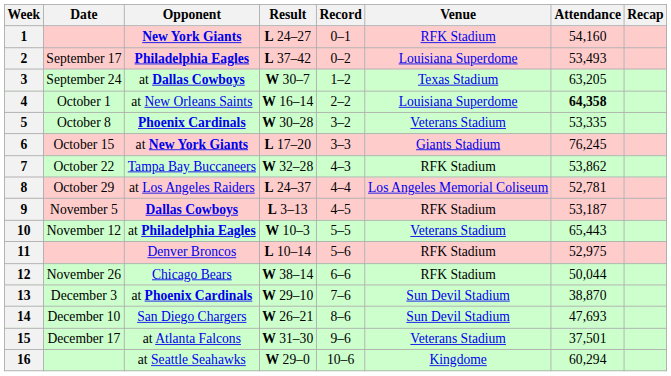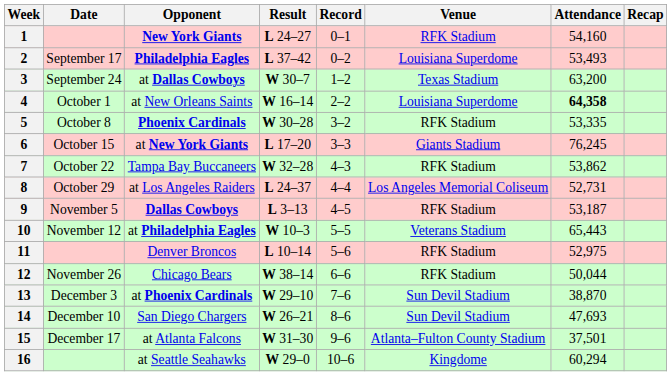(588, 79) 63,205 -> (588, 79) 63,200
(458, 123) Veterans Stadium -> (458, 123) RFK Stadium
(588, 187) 52,781 -> (588, 187) 52,731
(458, 338) Veterans Stadium -> (458, 338) Atlanta–Fulton County Stadium
